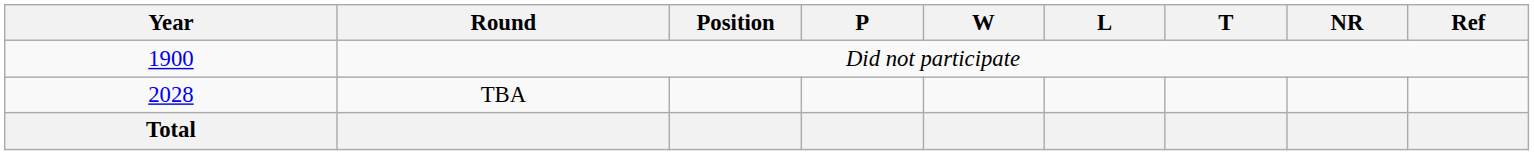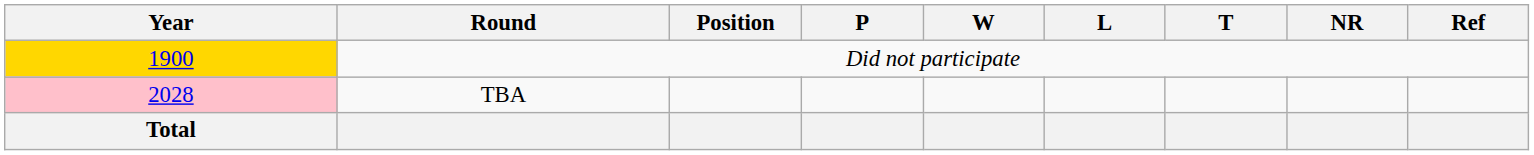(171, 58) no background -> (171, 58) gold background
(171, 94) no background -> (171, 94) pink background
